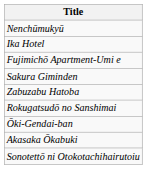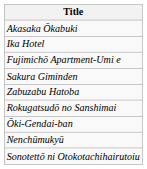(35, 28) Nenchūmukyū -> (42, 28) Akasaka Ōkabuki
(42, 140) Akasaka Ōkabuki -> (35, 140) Nenchūmukyū
